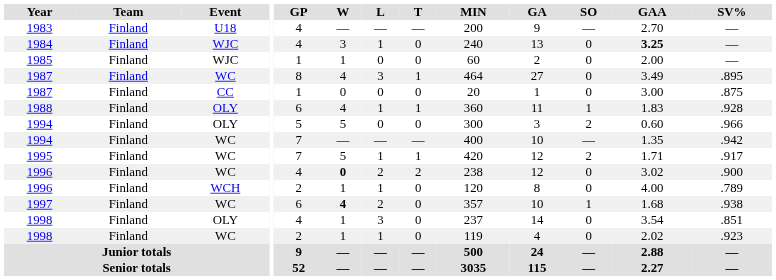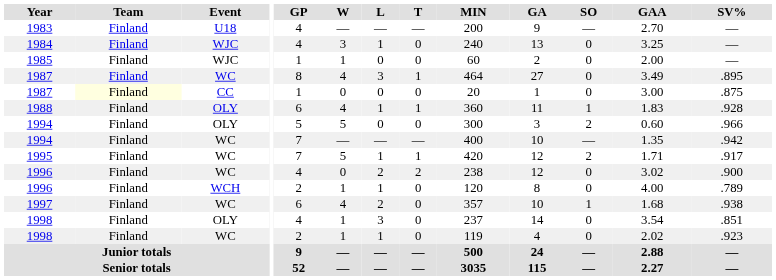(652, 44) bold -> (652, 44) normal
(128, 92) no background -> (128, 92) lightyellow background
(343, 172) bold -> (343, 172) normal
(343, 204) bold -> (343, 204) normal
